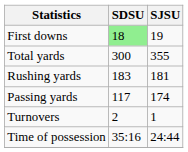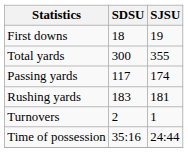(118, 35) lightgreen background -> (118, 35) no background
rows swapped: (44, 76) <-> (42, 96)
